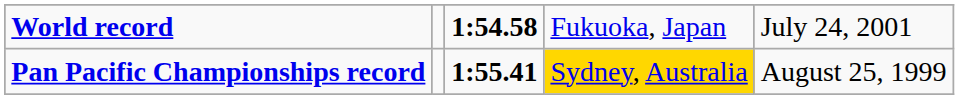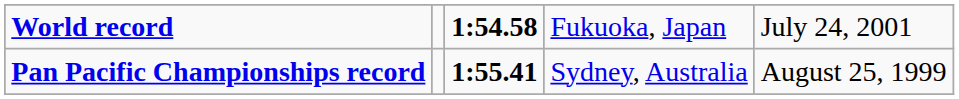(649, 71) gold background -> (649, 71) no background
